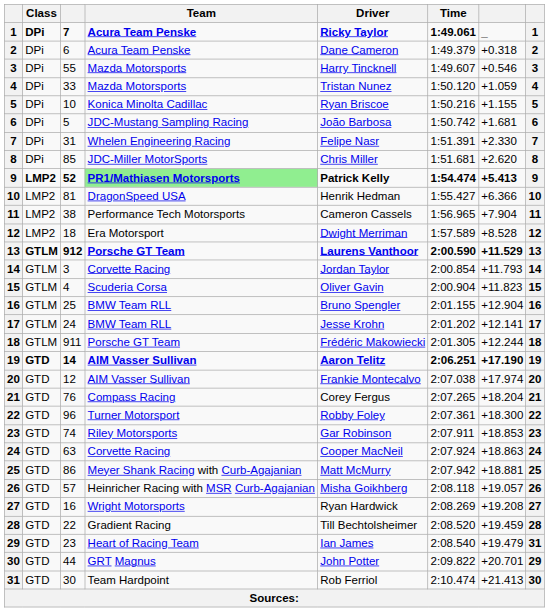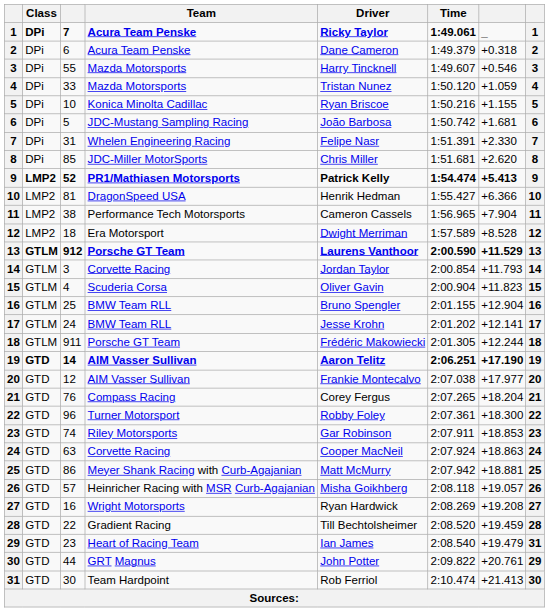(164, 178) lightgreen background -> (164, 178) no background
(502, 379) +17.974 -> (502, 379) +17.977
(502, 561) +20.701 -> (502, 561) +20.761
